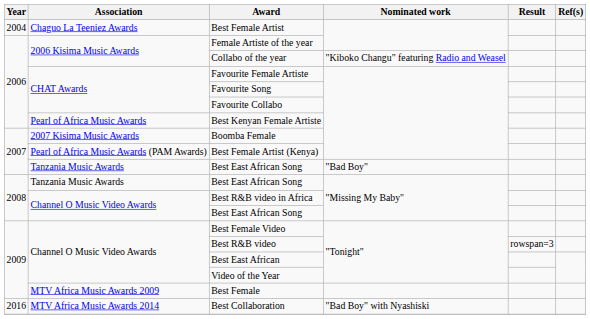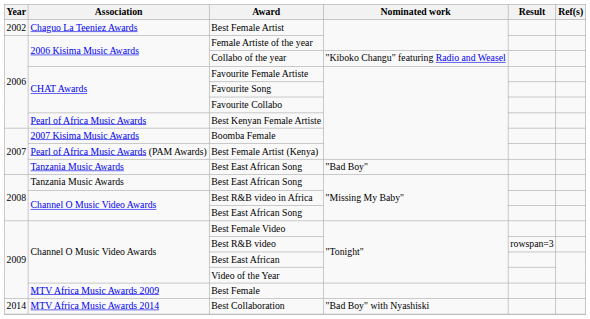(16, 27) 2004 -> (16, 27) 2002
(16, 306) 2016 -> (16, 306) 2014
